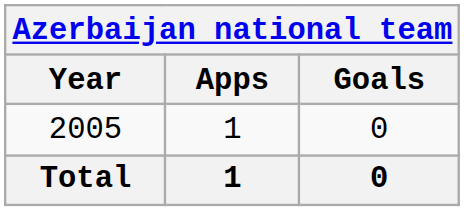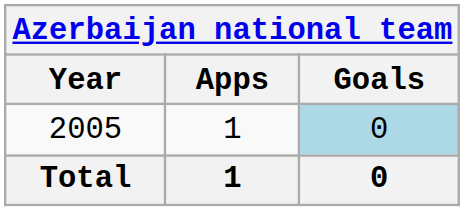(379, 130) no background -> (379, 130) lightblue background
